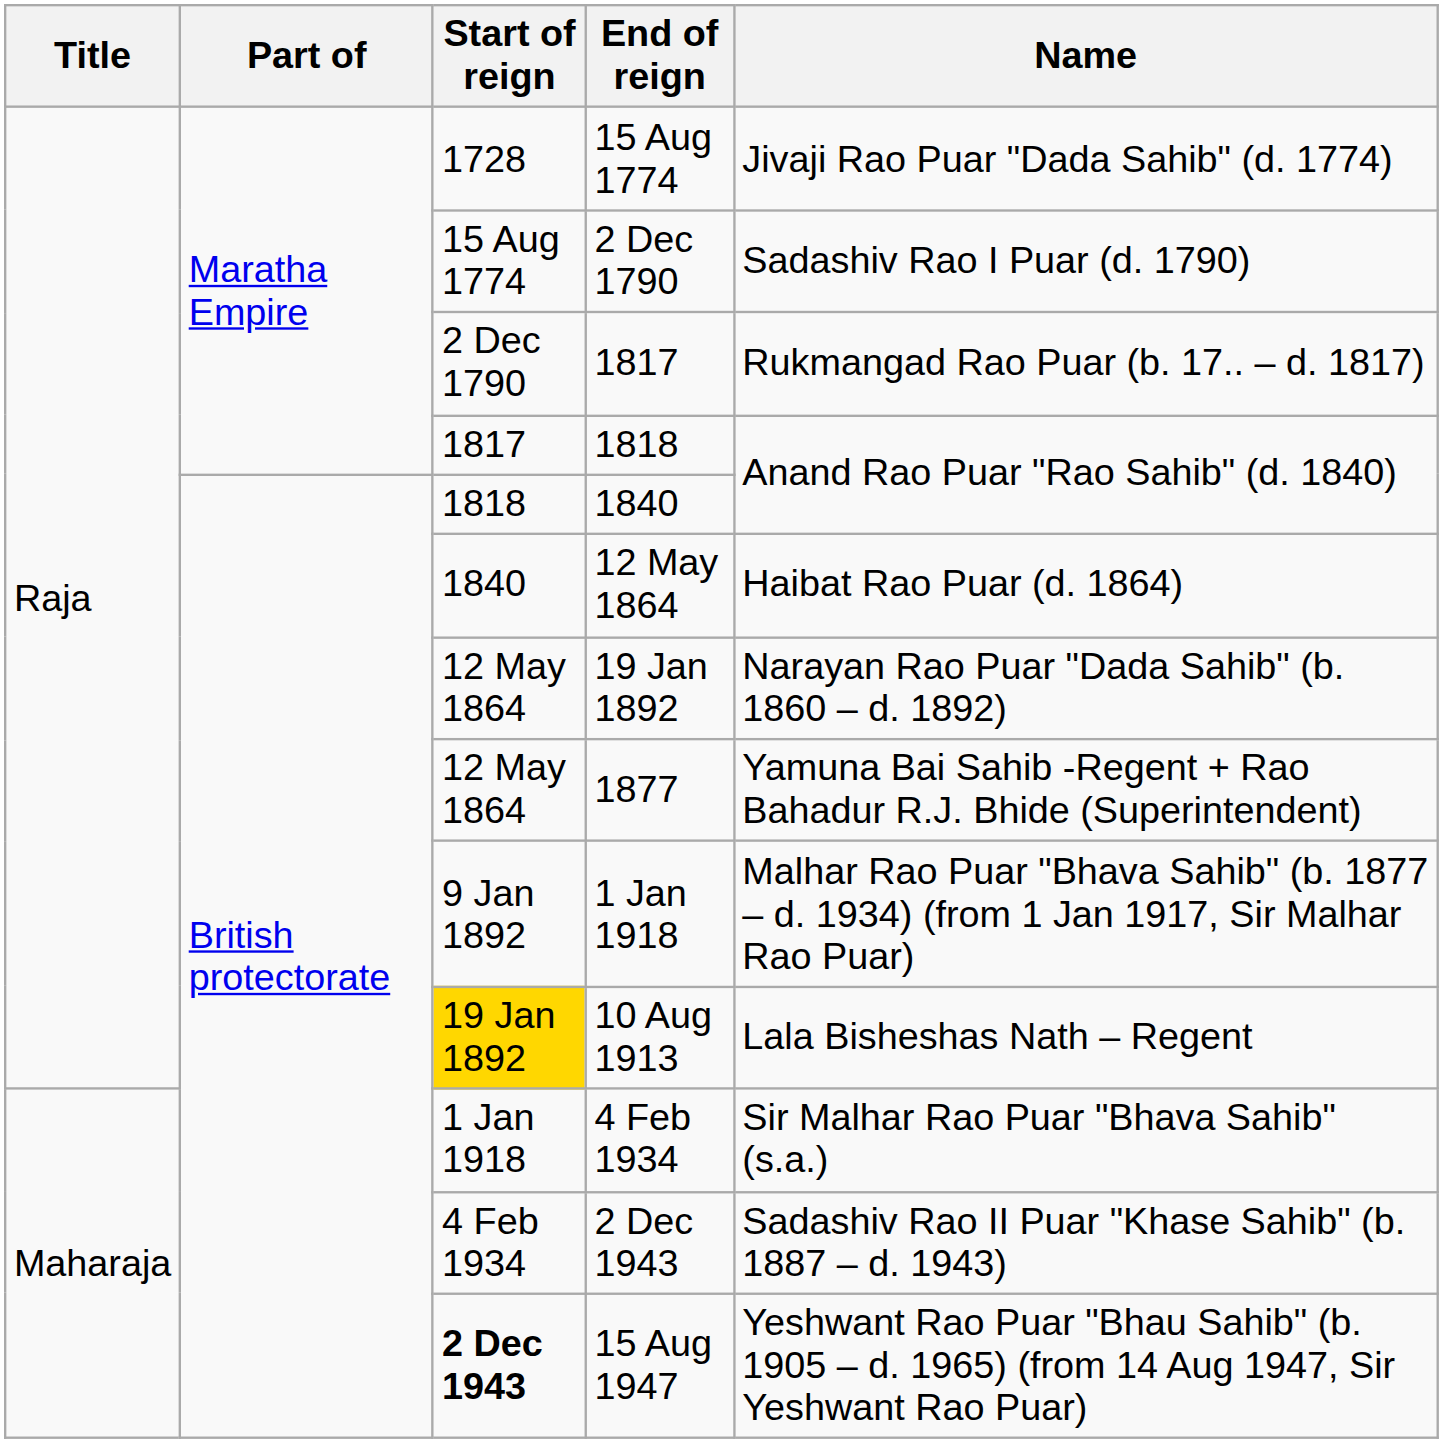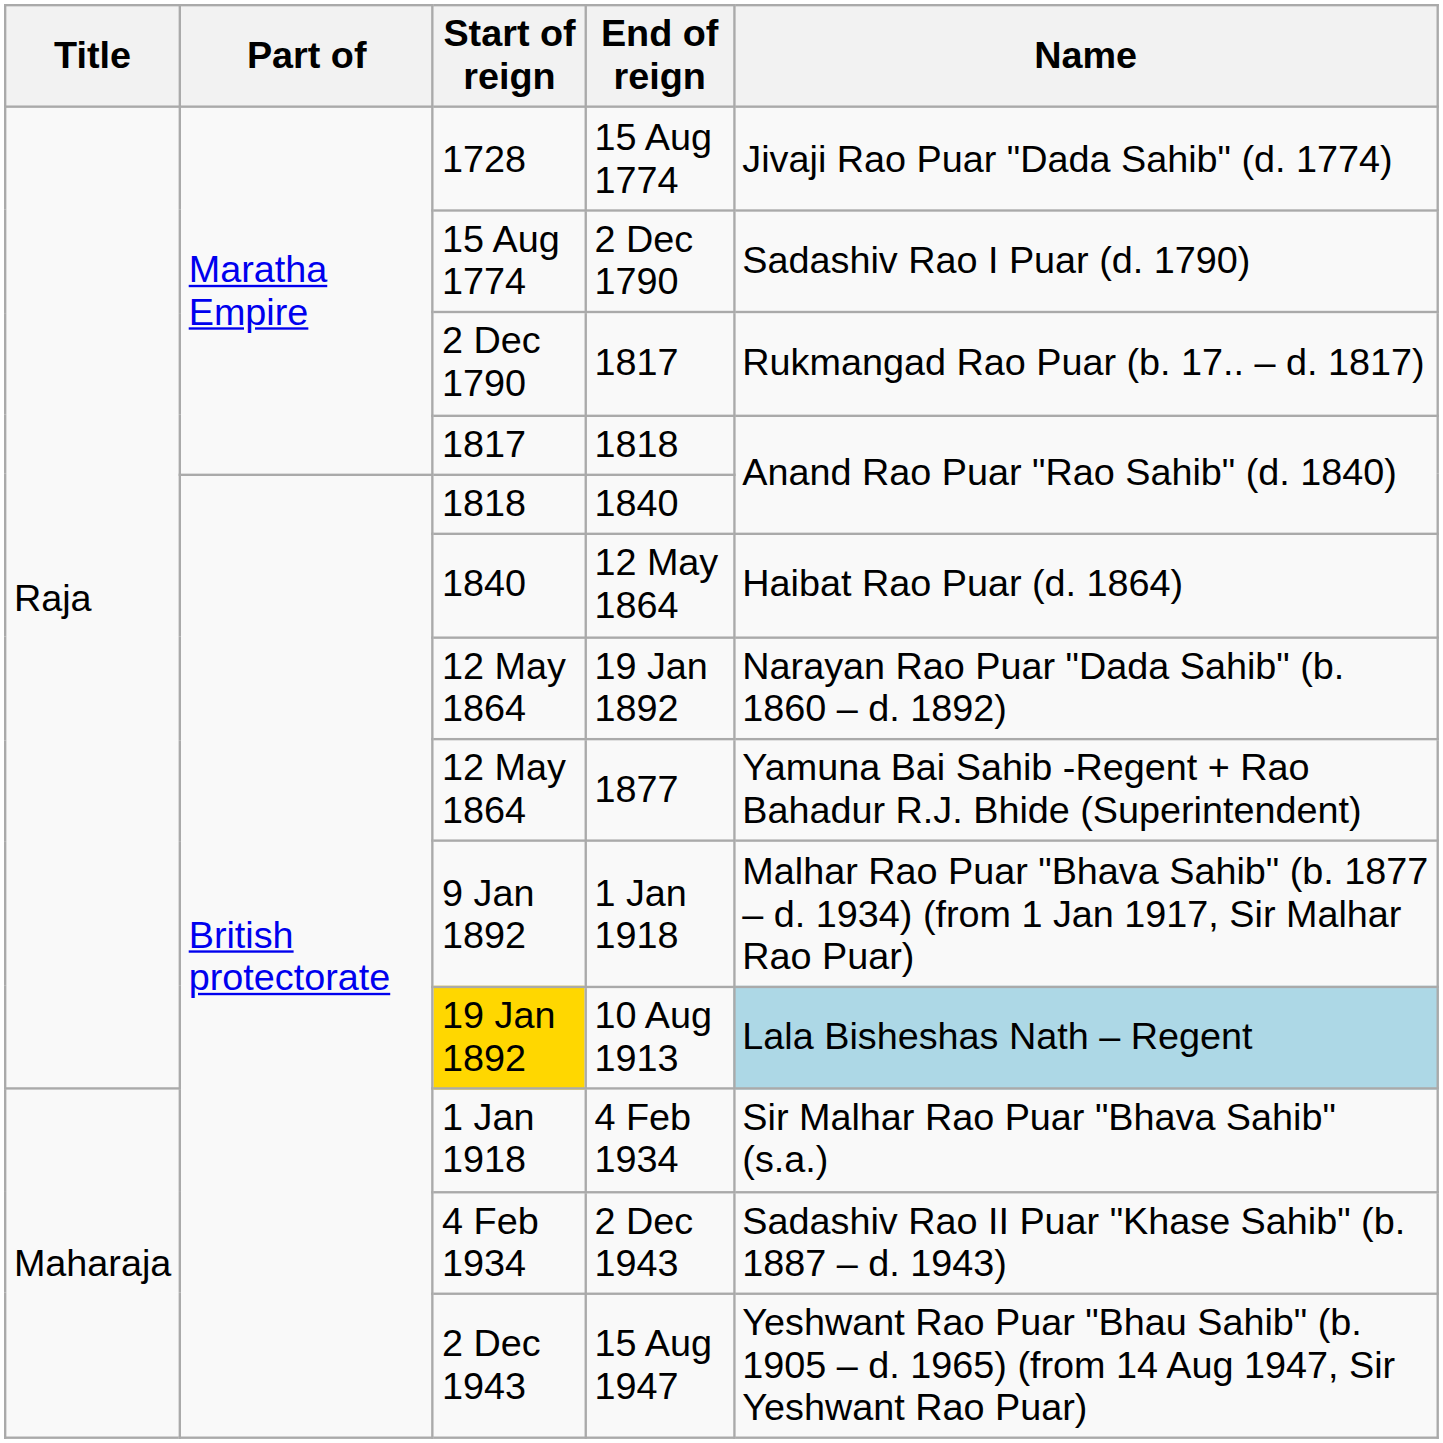(997, 1036) no background -> (997, 1036) lightblue background
(492, 1365) bold -> (491, 1365) normal
